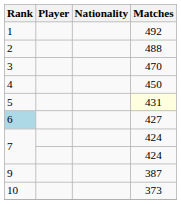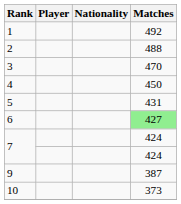(153, 102) lightyellow background -> (153, 102) no background
(10, 119) lightblue background -> (10, 119) no background
(153, 119) no background -> (153, 119) lightgreen background
